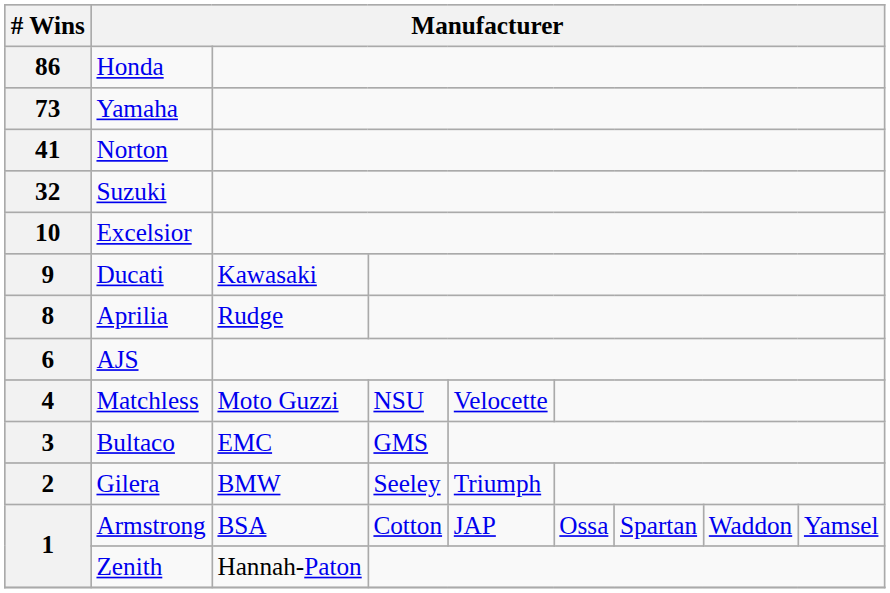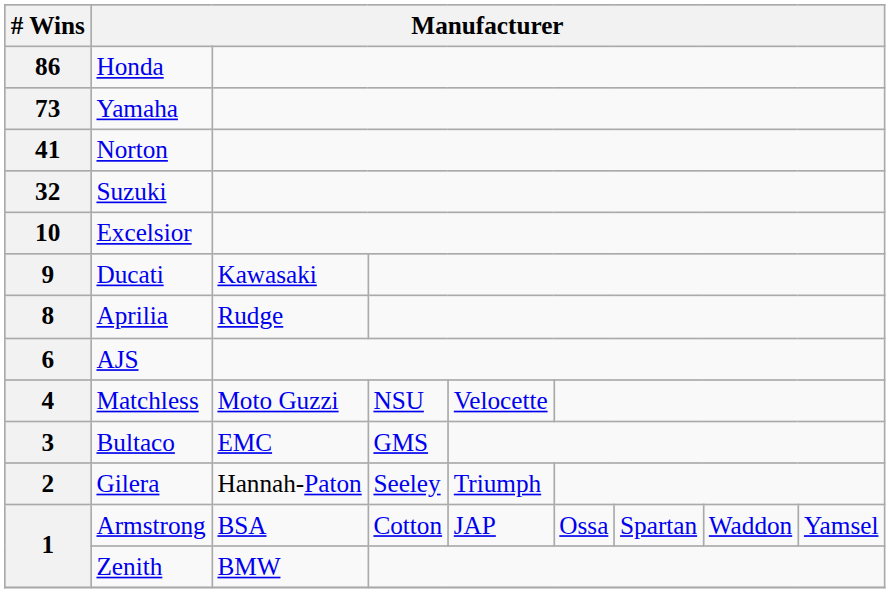(249, 483) BMW -> (290, 483) Hannah-Paton
(290, 566) Hannah-Paton -> (249, 566) BMW
